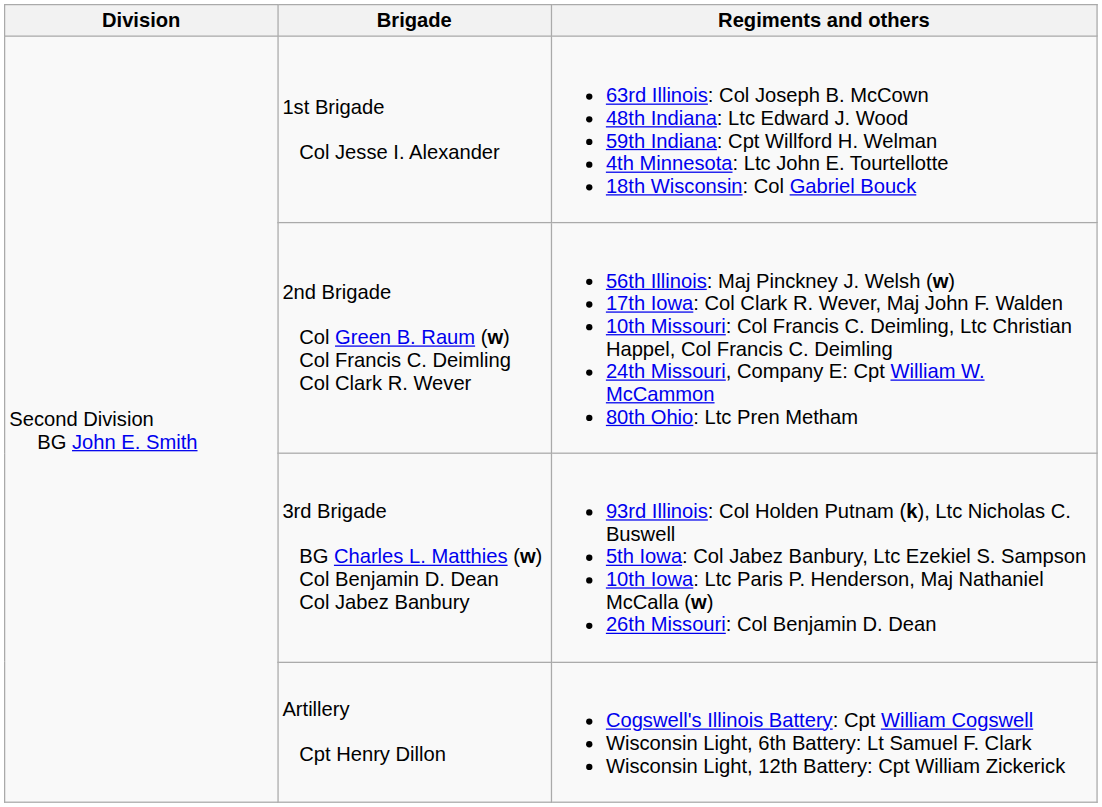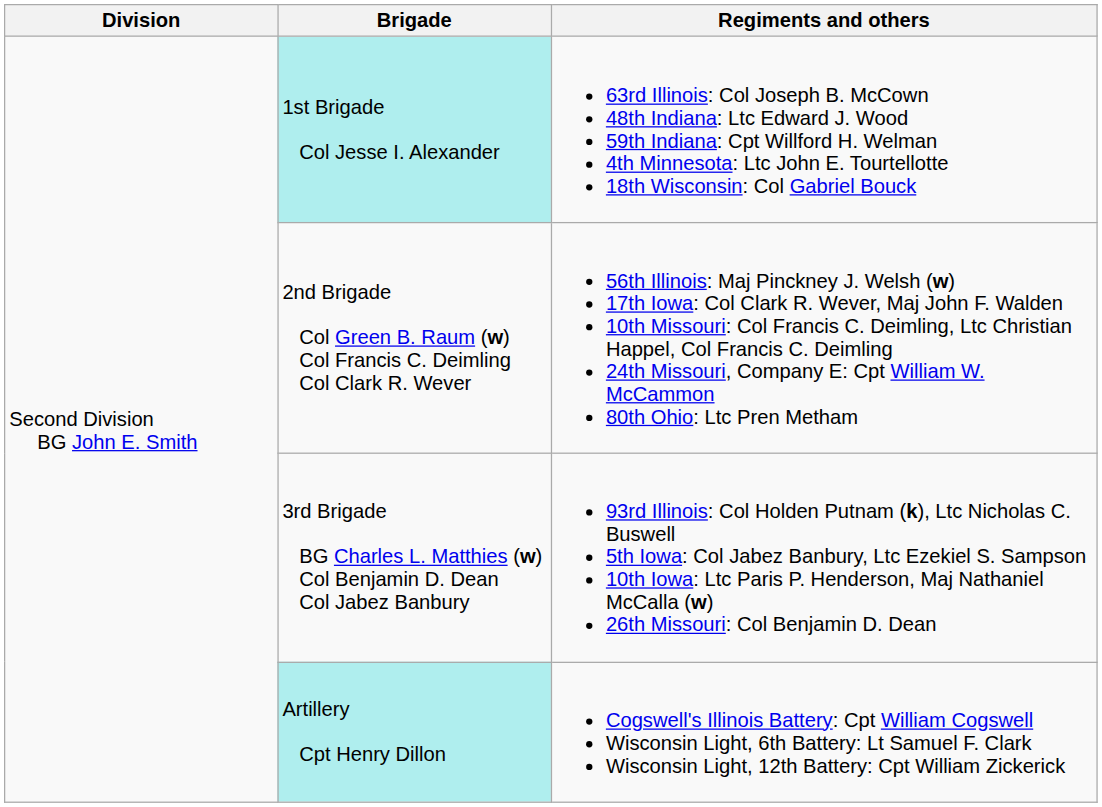(391, 129) no background -> (391, 129) paleturquoise background
(364, 731) no background -> (364, 731) paleturquoise background
